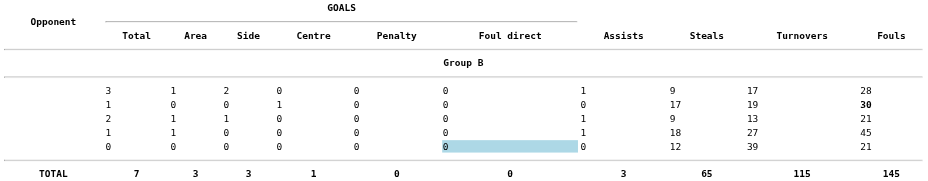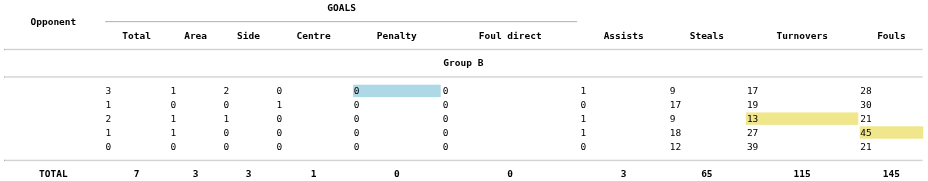(356, 91) no background -> (356, 91) lightblue background
(866, 105) bold -> (866, 105) normal
(753, 119) no background -> (753, 119) khaki background
(866, 132) no background -> (866, 132) khaki background
(446, 146) lightblue background -> (446, 146) no background
